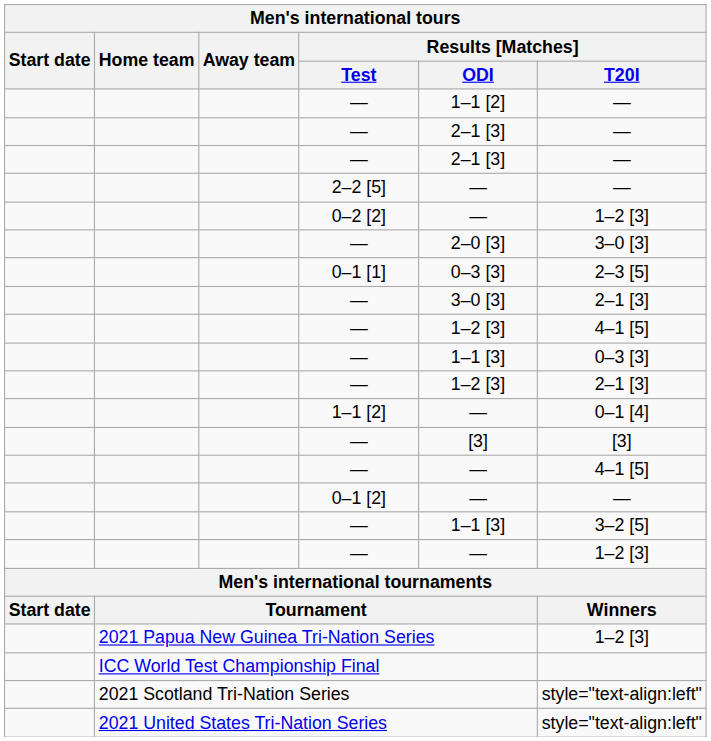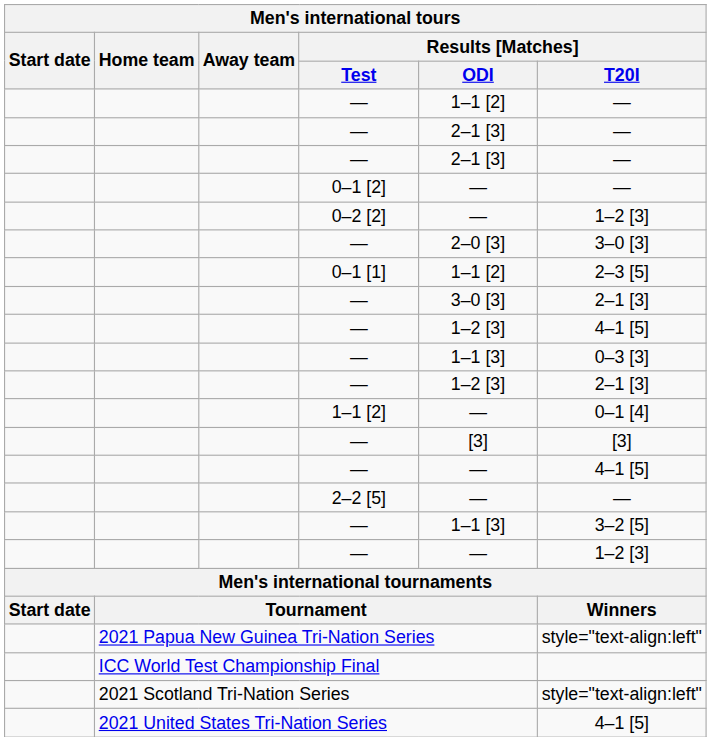rows swapped: (147, 497) <-> (147, 188)
(478, 272) 0–3 [3] -> (478, 272) 1–1 [2]
(622, 638) 1–2 [3] -> (622, 638) style="text-align:left"
(622, 722) style="text-align:left" -> (622, 722) 4–1 [5]
